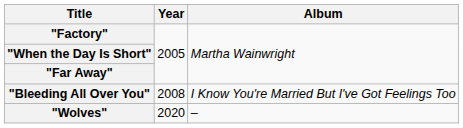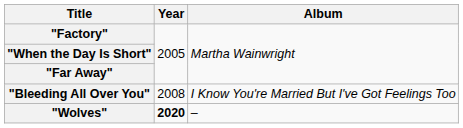(171, 113) normal -> (171, 113) bold
